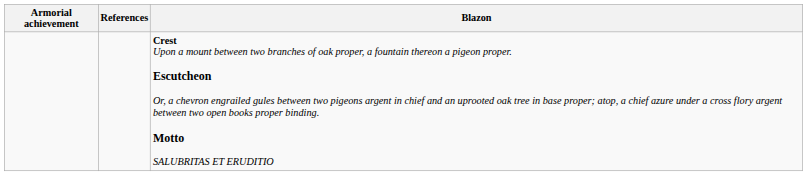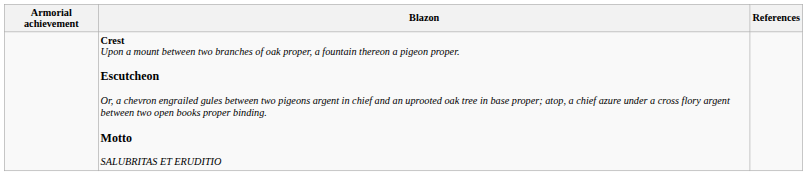columns swapped: (476, 18) <-> (124, 18)
